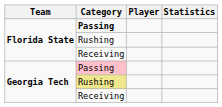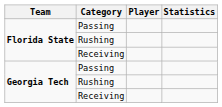(96, 26) bold -> (96, 26) normal
(96, 68) pink background -> (96, 68) no background
(96, 82) khaki background -> (96, 82) no background
